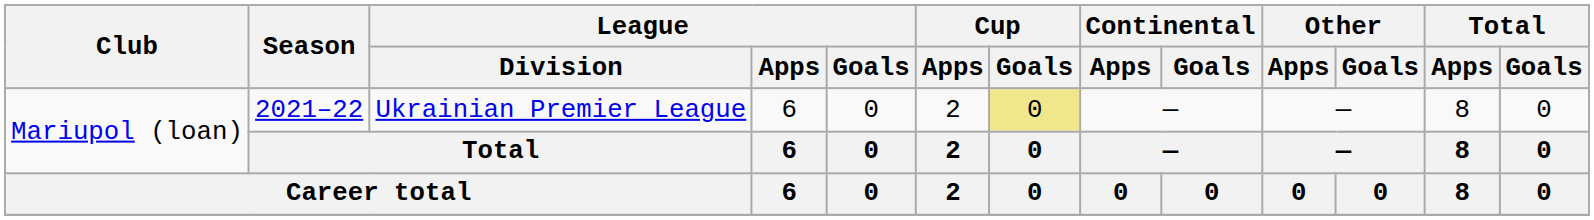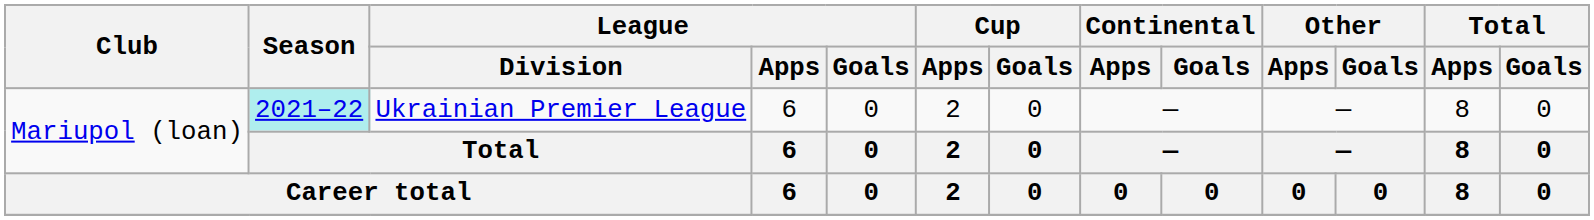(309, 110) no background -> (309, 110) paleturquoise background
(1035, 110) khaki background -> (1035, 110) no background
